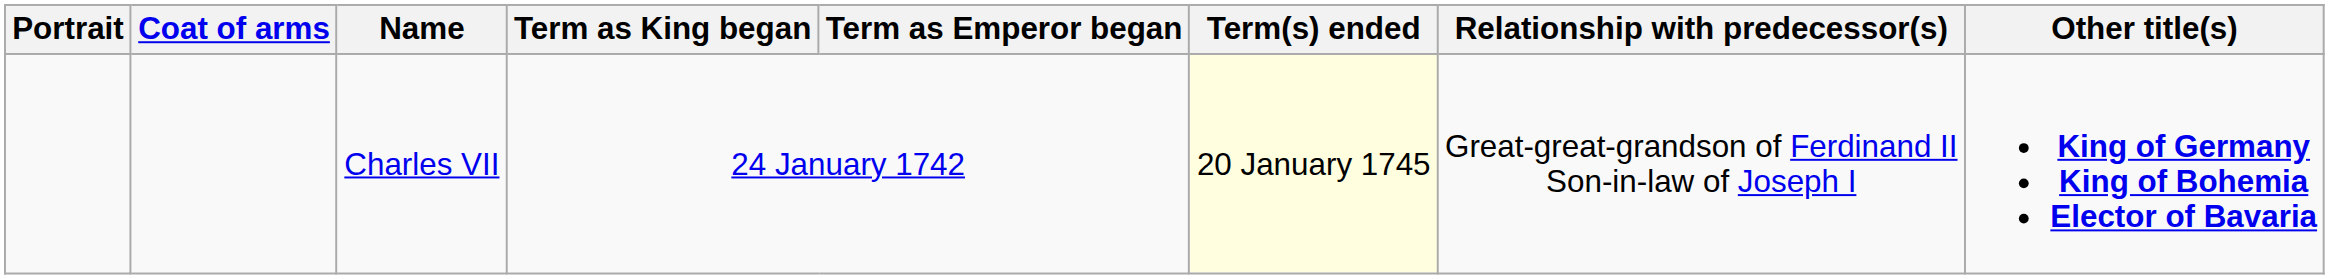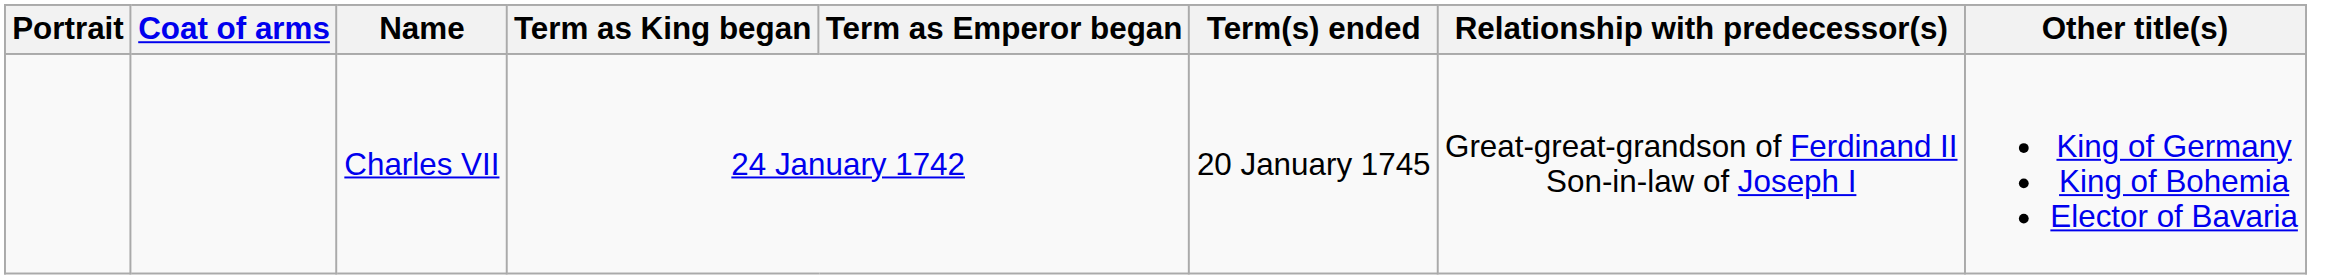(1314, 163) lightyellow background -> (1314, 163) no background
(2145, 182) bold -> (2135, 182) normal
